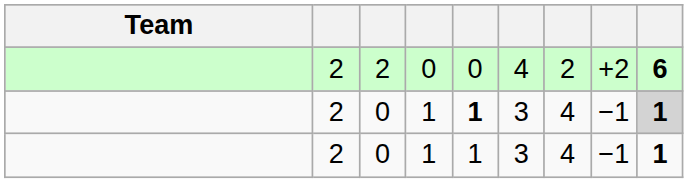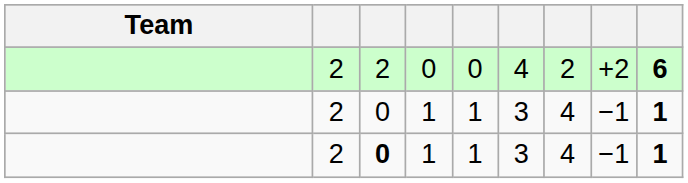(475, 111) bold -> (475, 111) normal
(660, 111) lightgrey background -> (660, 111) no background
(382, 154) normal -> (382, 154) bold
